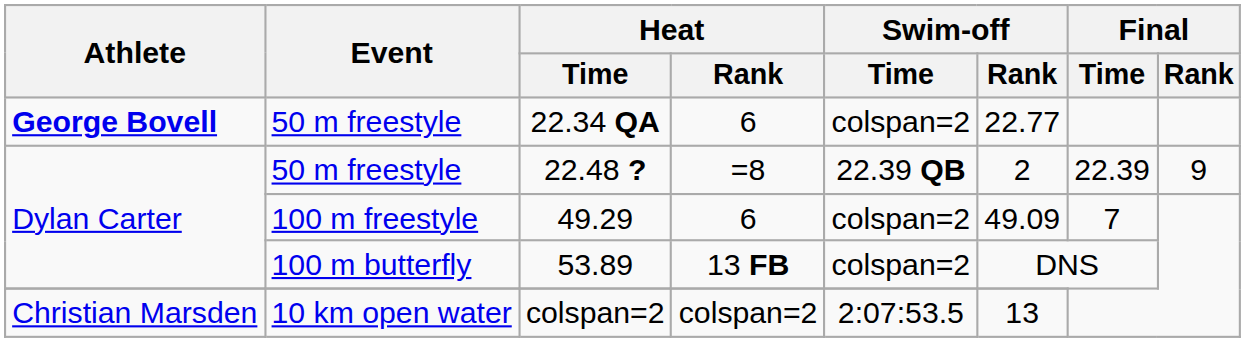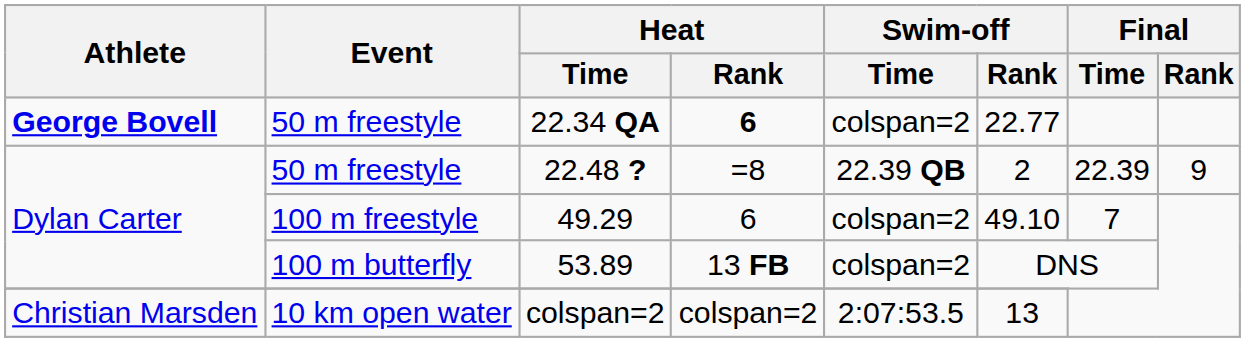(748, 122) normal -> (748, 122) bold
(1022, 218) 49.09 -> (1022, 218) 49.10
